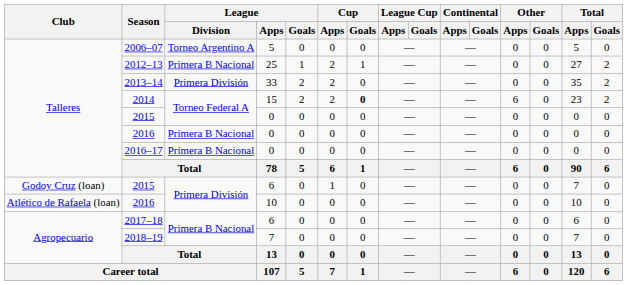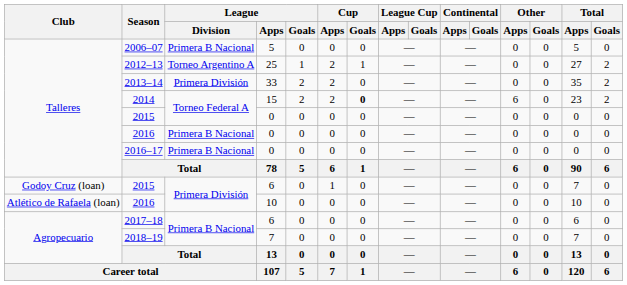(211, 47) Torneo Argentino A -> (211, 47) Primera B Nacional
(211, 64) Primera B Nacional -> (211, 64) Torneo Argentino A
